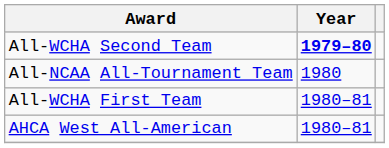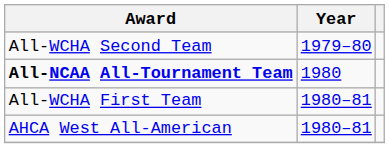(336, 46) bold -> (336, 46) normal
(151, 74) normal -> (151, 74) bold
